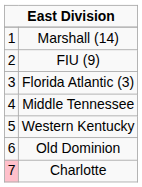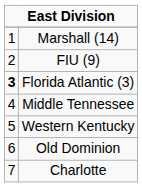(12, 82) normal -> (12, 82) bold
(12, 170) pink background -> (12, 170) no background
